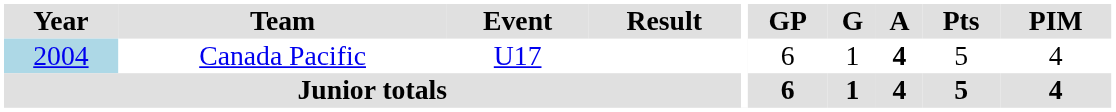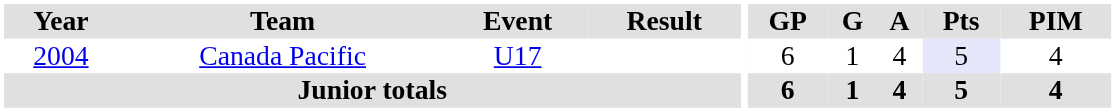(61, 55) lightblue background -> (61, 55) no background
(899, 55) bold -> (899, 55) normal
(961, 55) no background -> (961, 55) lavender background
